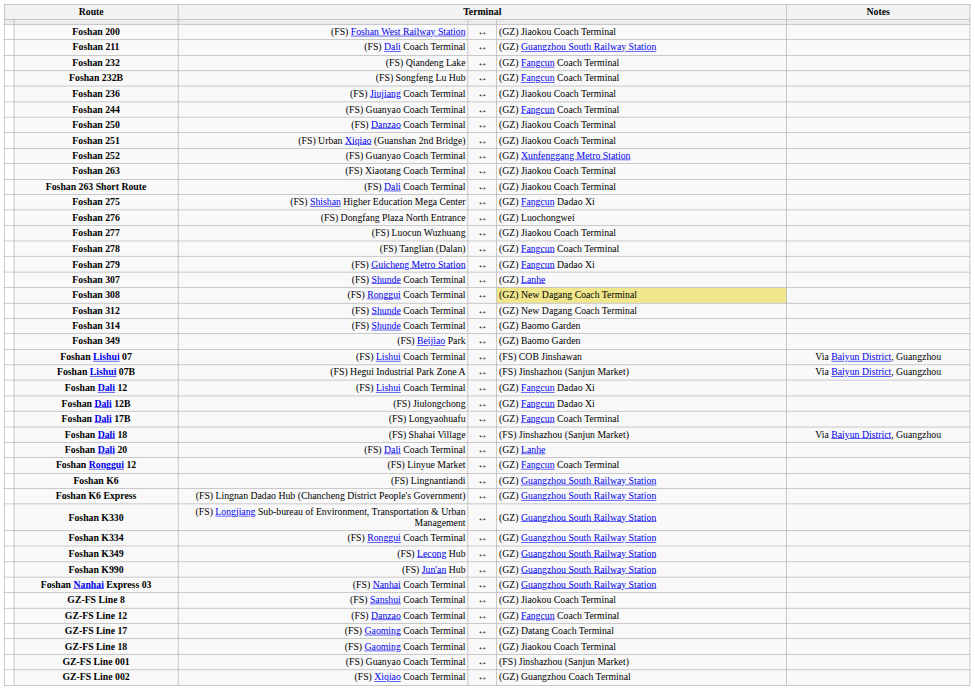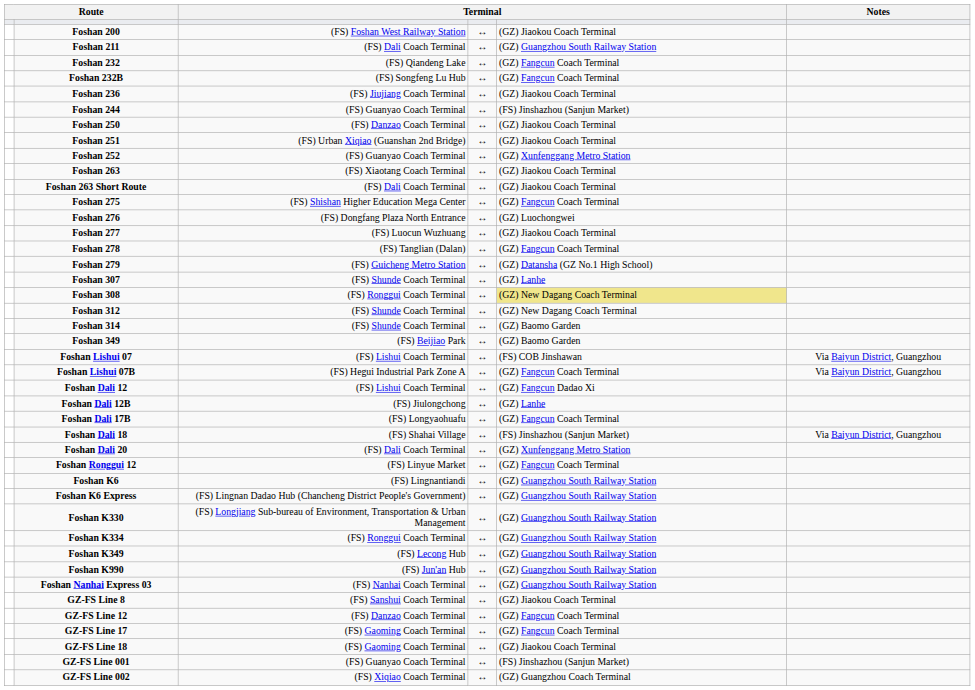(559, 109) (GZ) Fangcun Coach Terminal -> (564, 109) (FS) Jinshazhou (Sanjun Market)
(547, 202) (GZ) Fangcun Dadao Xi -> (559, 202) (GZ) Fangcun Coach Terminal
(547, 264) (GZ) Fangcun Dadao Xi -> (576, 264) (GZ) Datansha (GZ No.1 High School)
(564, 372) (FS) Jinshazhou (Sanjun Market) -> (559, 372) (GZ) Fangcun Coach Terminal
(547, 403) (GZ) Fangcun Dadao Xi -> (522, 403) (GZ) Lanhe
(522, 450) (GZ) Lanhe -> (565, 450) (GZ) Xunfenggang Metro Station
(556, 631) (GZ) Datang Coach Terminal -> (559, 631) (GZ) Fangcun Coach Terminal
